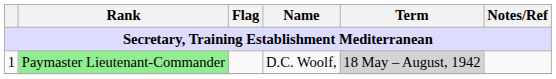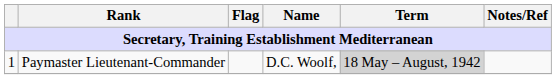(123, 62) lightgreen background -> (123, 62) no background
